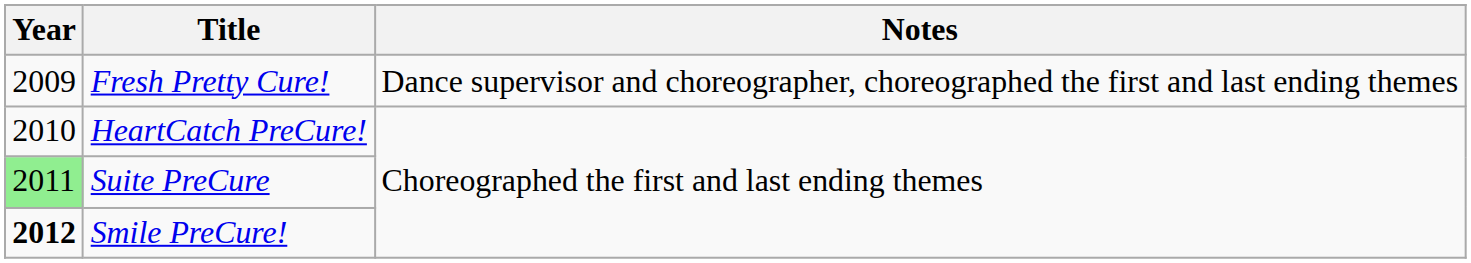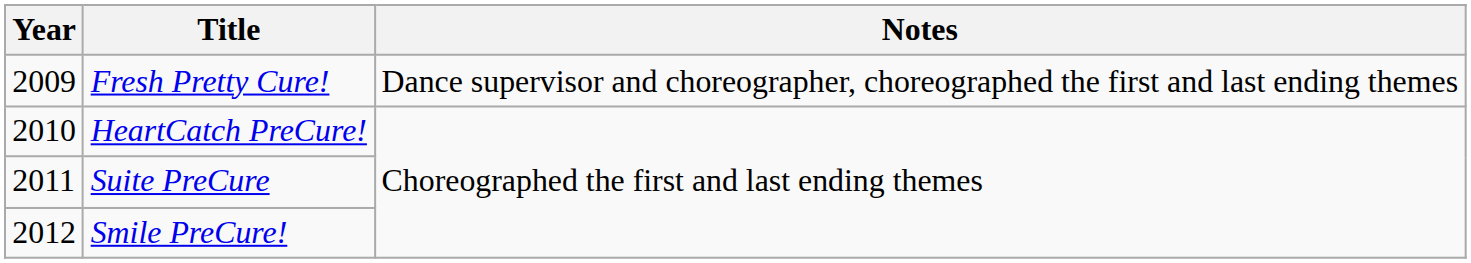(44, 181) lightgreen background -> (44, 181) no background
(44, 231) bold -> (44, 231) normal
